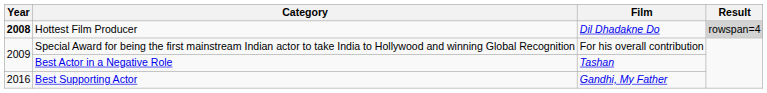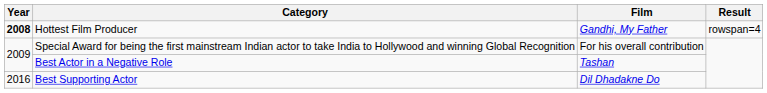(620, 29) Dil Dhadakne Do -> (624, 29) Gandhi, My Father
(735, 29) lightgrey background -> (735, 29) no background
(624, 79) Gandhi, My Father -> (620, 79) Dil Dhadakne Do
